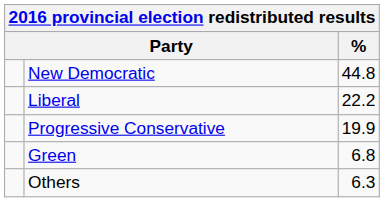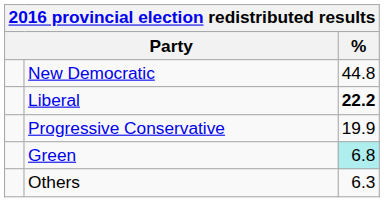(359, 100) normal -> (359, 100) bold
(363, 155) no background -> (363, 155) paleturquoise background
